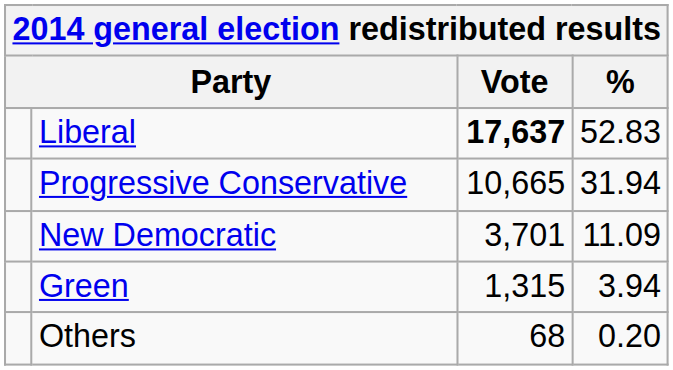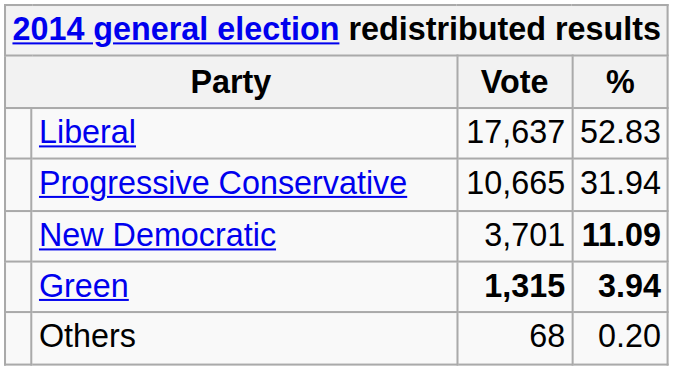(516, 132) bold -> (516, 132) normal
(622, 235) normal -> (621, 235) bold
(525, 286) normal -> (525, 286) bold
(629, 286) normal -> (629, 286) bold
